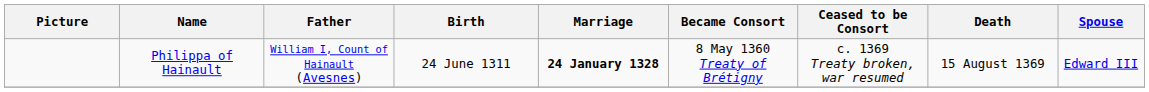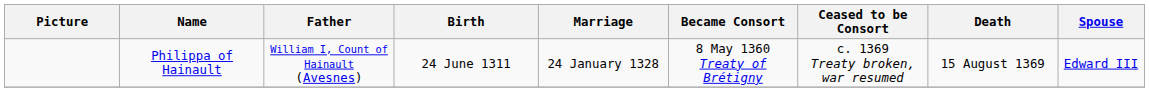(603, 63) bold -> (603, 63) normal
